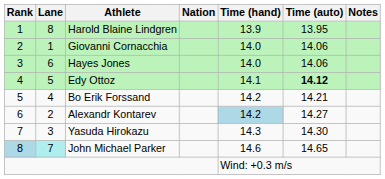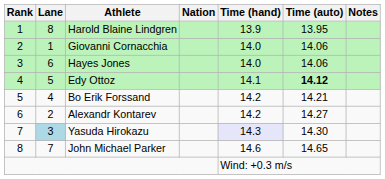(250, 115) lightblue background -> (250, 115) no background
(50, 132) no background -> (50, 132) lightblue background
(250, 132) no background -> (250, 132) lavender background
(20, 149) lightblue background -> (20, 149) no background
(50, 149) paleturquoise background -> (50, 149) no background
